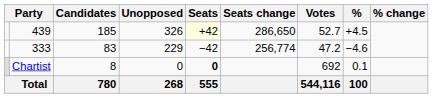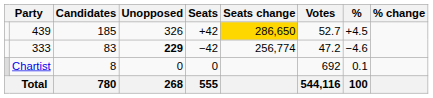(209, 31) lightyellow background -> (209, 31) no background
(275, 31) no background -> (275, 31) gold background
(174, 48) normal -> (174, 48) bold
(215, 66) bold -> (215, 66) normal
